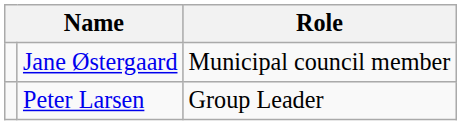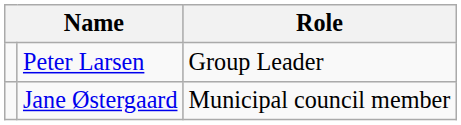rows swapped: (84, 100) <-> (100, 61)
